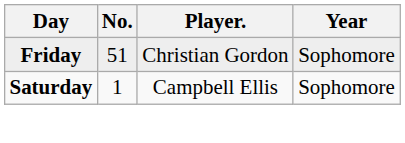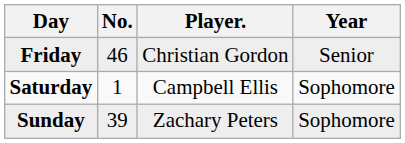(117, 54) 51 -> (117, 54) 46
(346, 54) Sophomore -> (346, 54) Senior
+ row: (51, 120)
